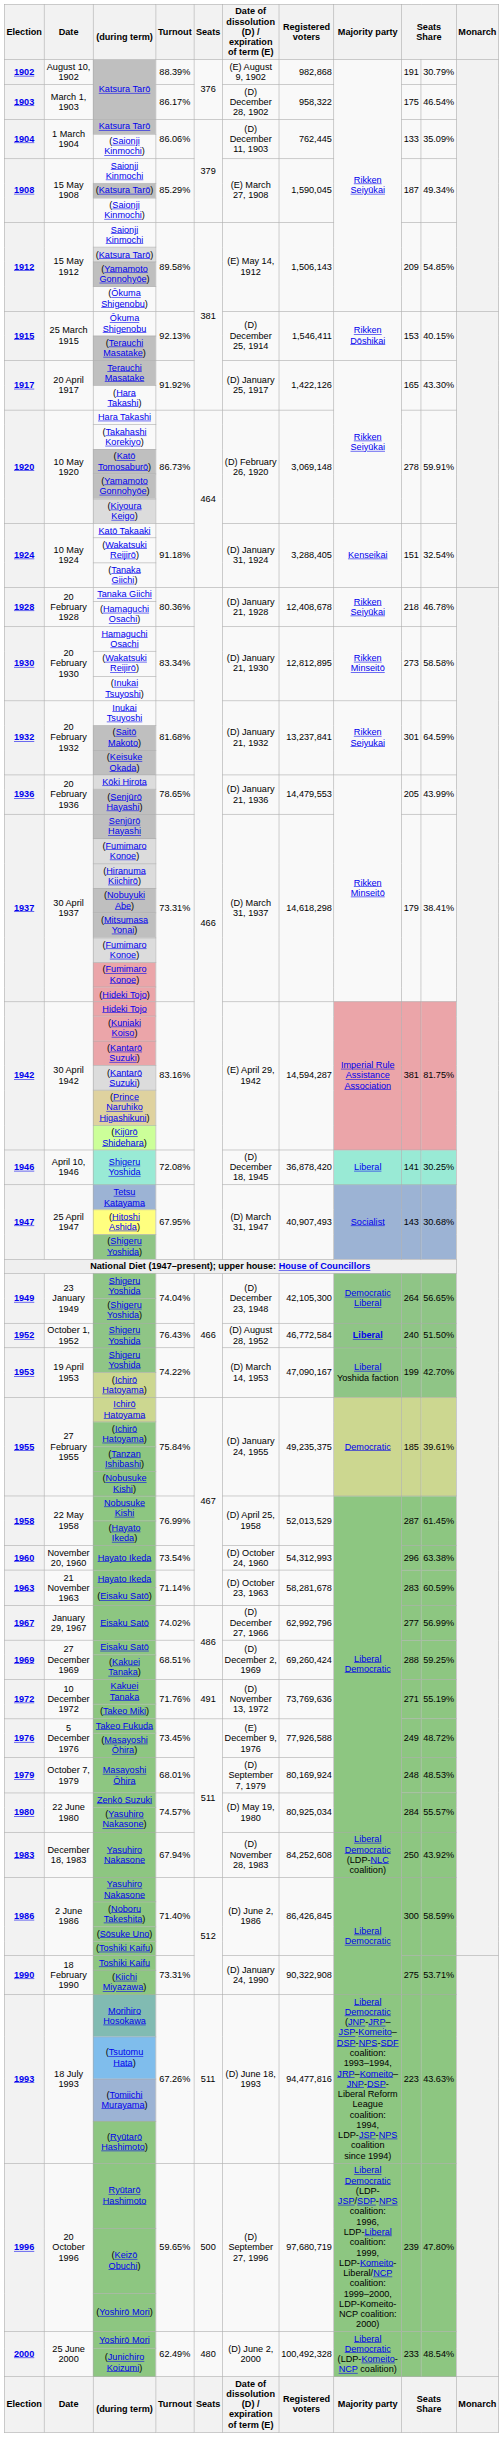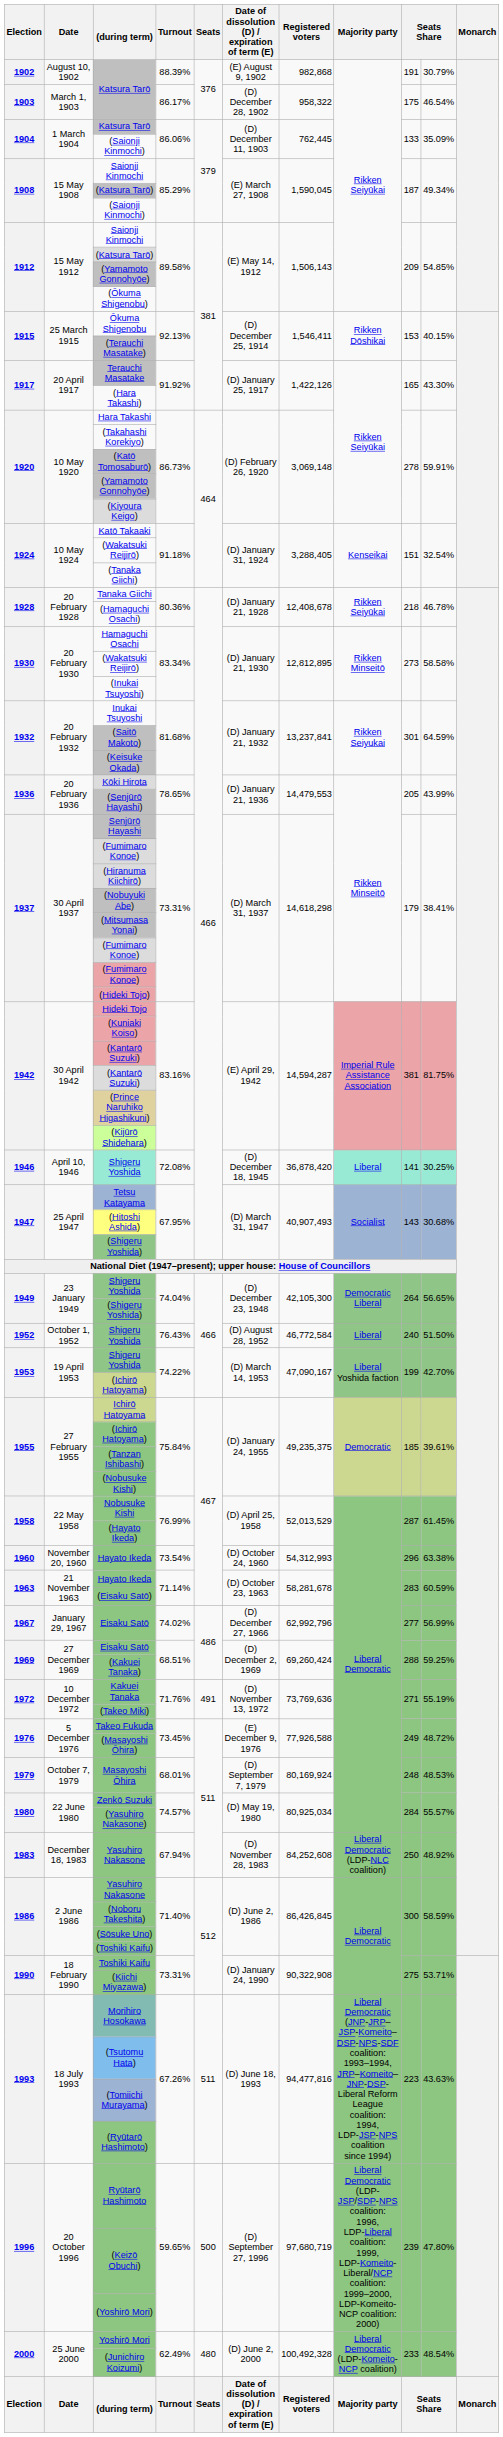(368, 1335) bold -> (368, 1335) normal
(439, 1854) 43.92% -> (439, 1854) 48.92%
